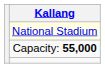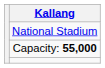(55, 31) lightyellow background -> (55, 31) no background
